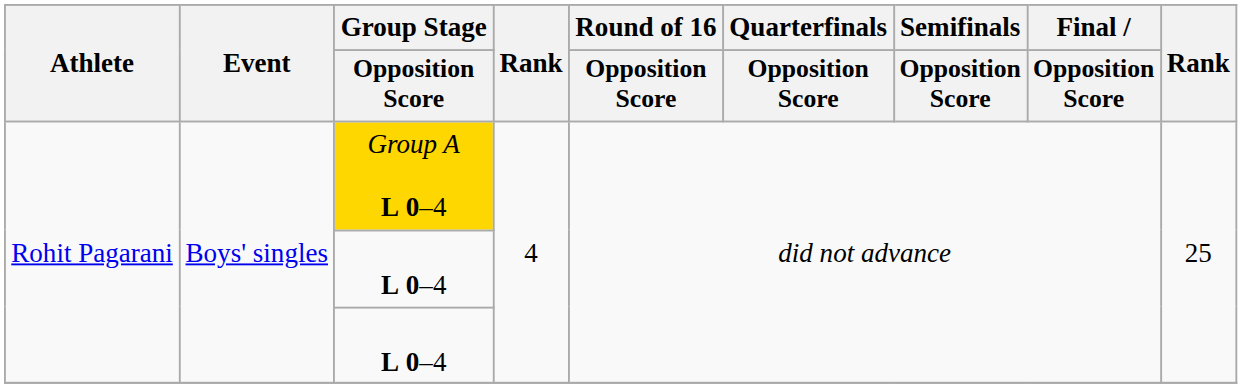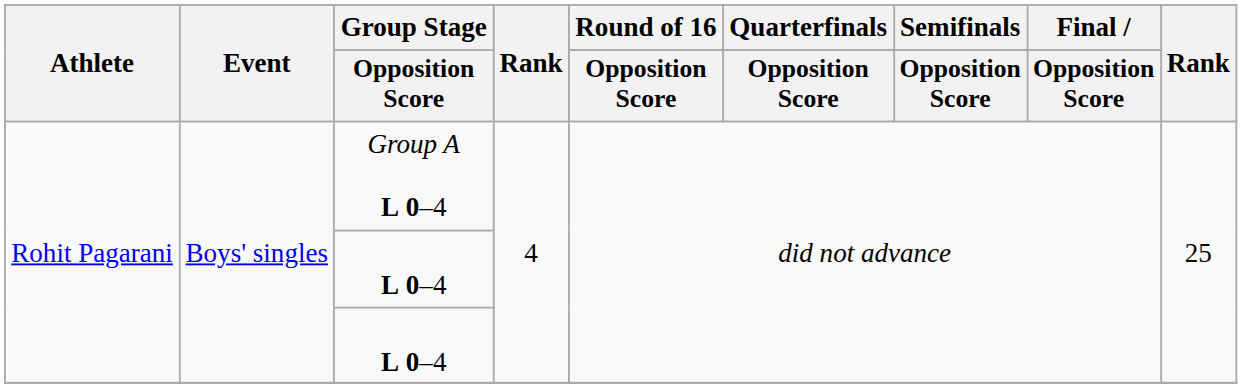(414, 176) gold background -> (414, 176) no background
